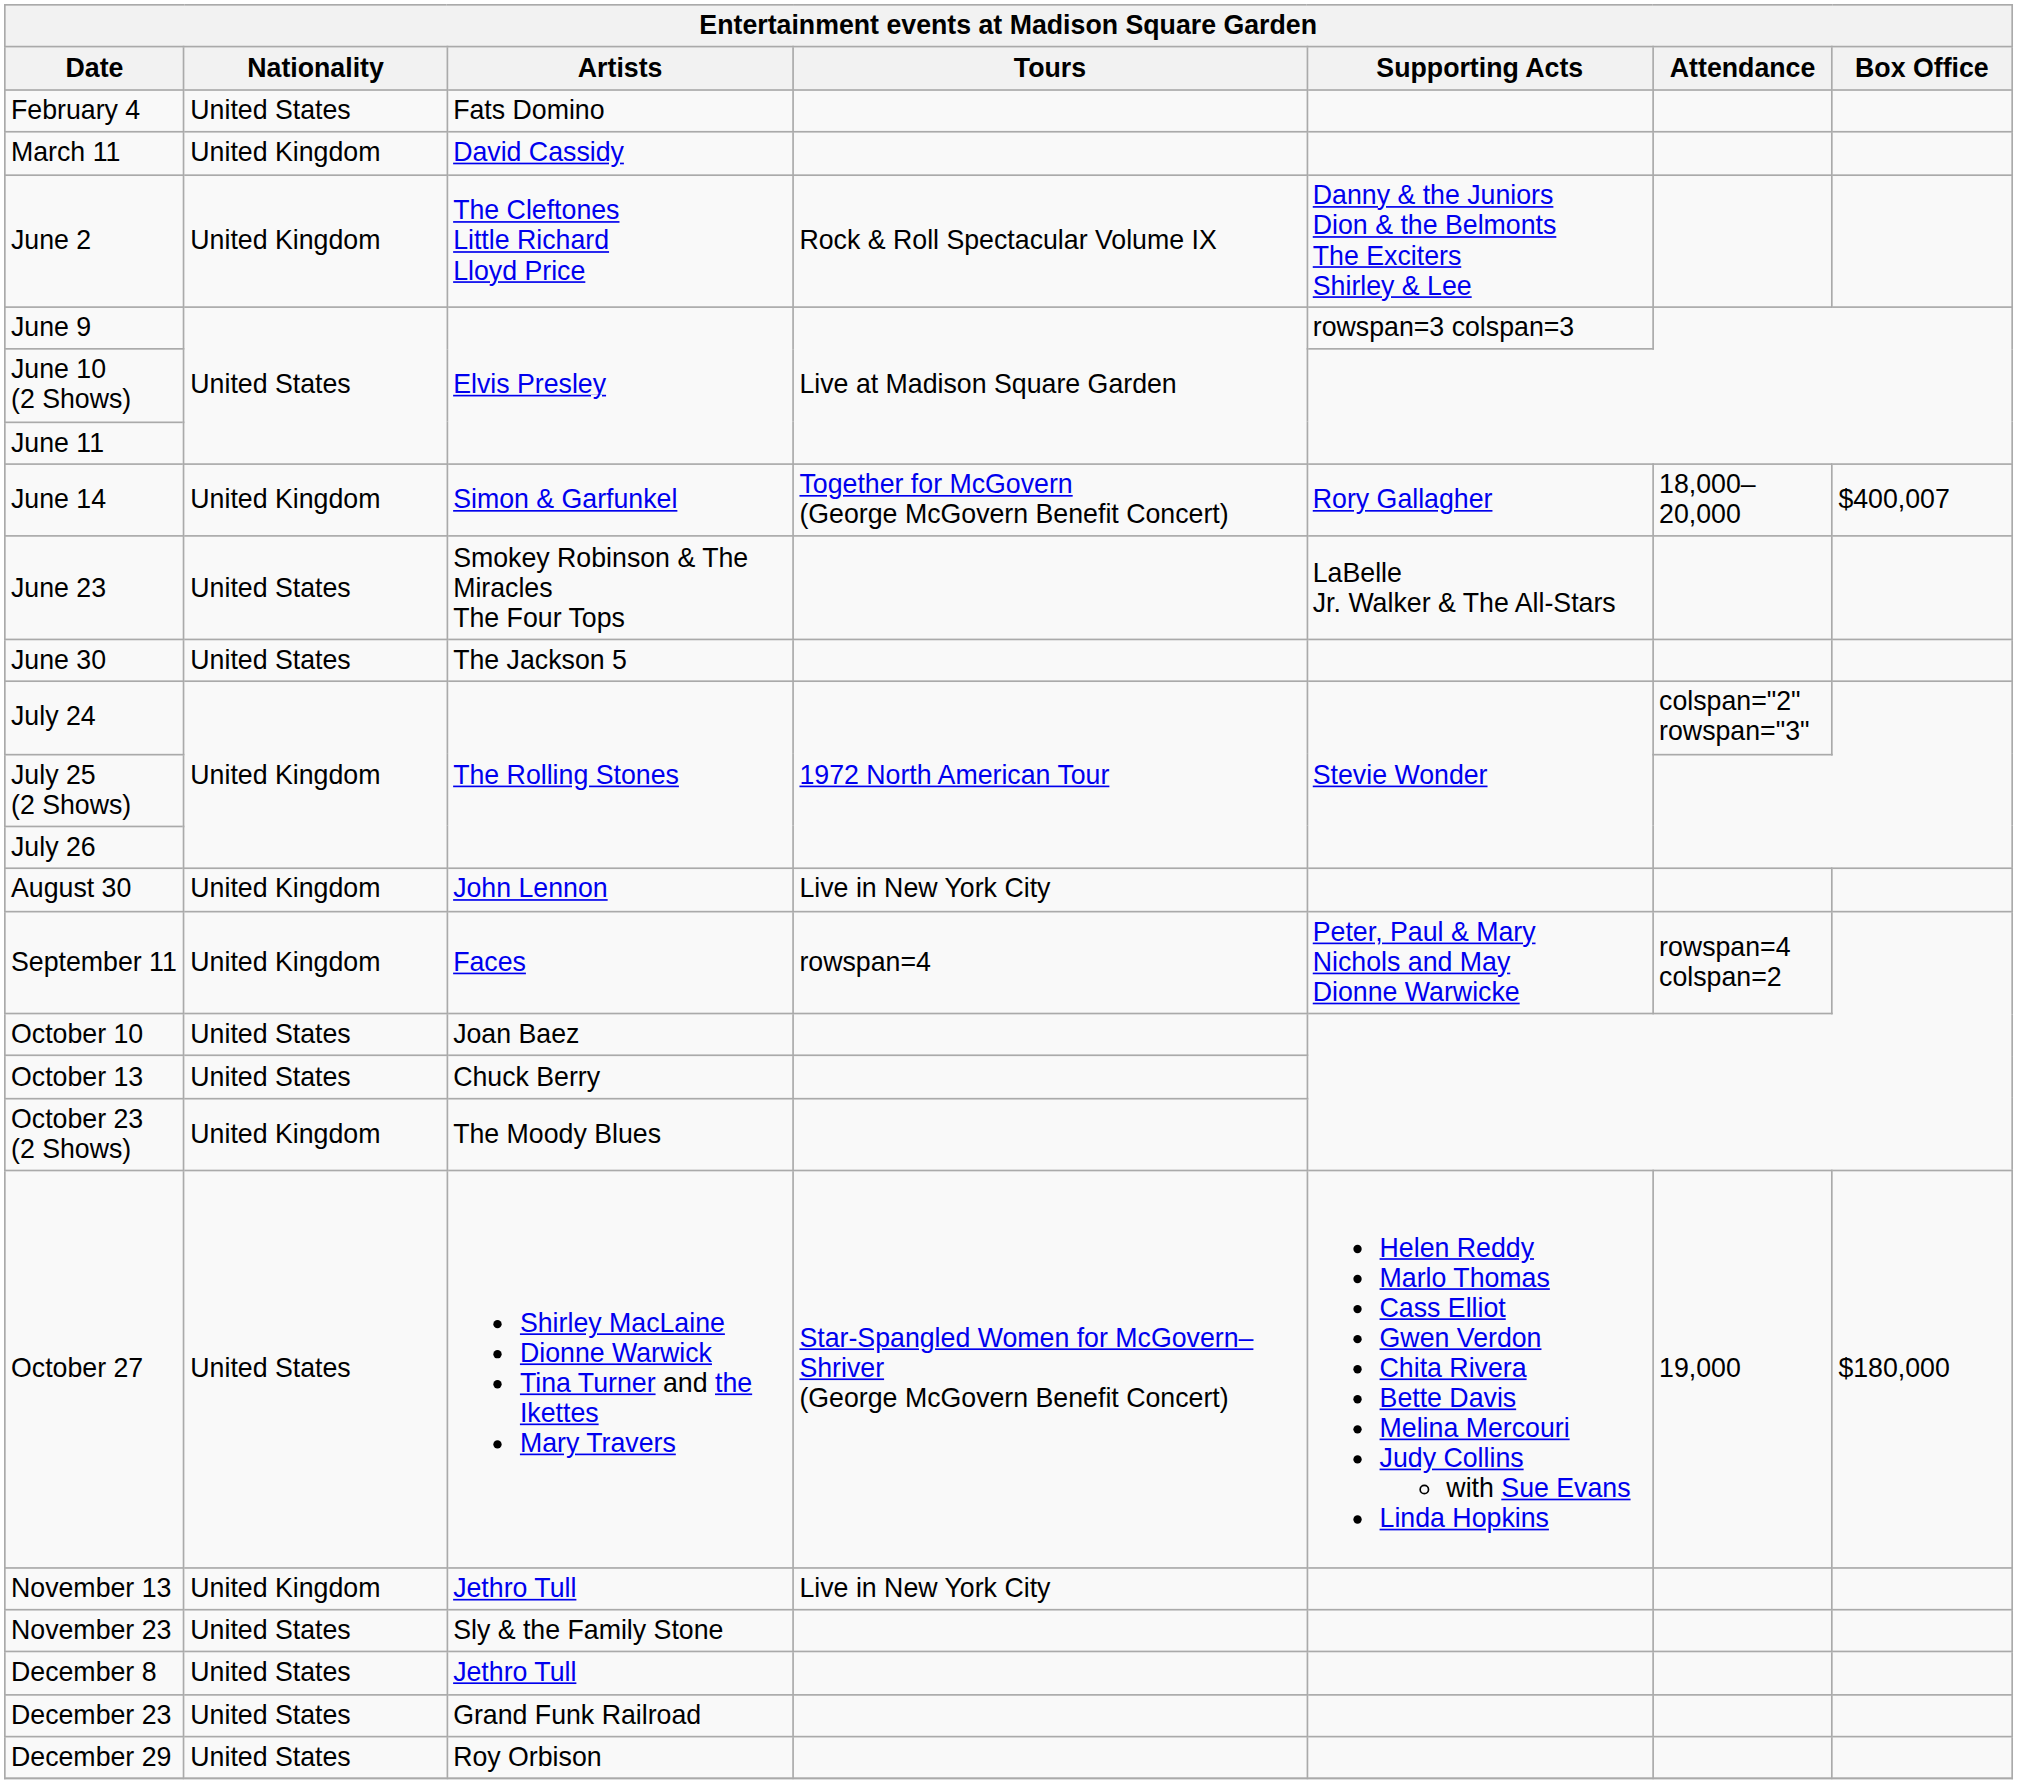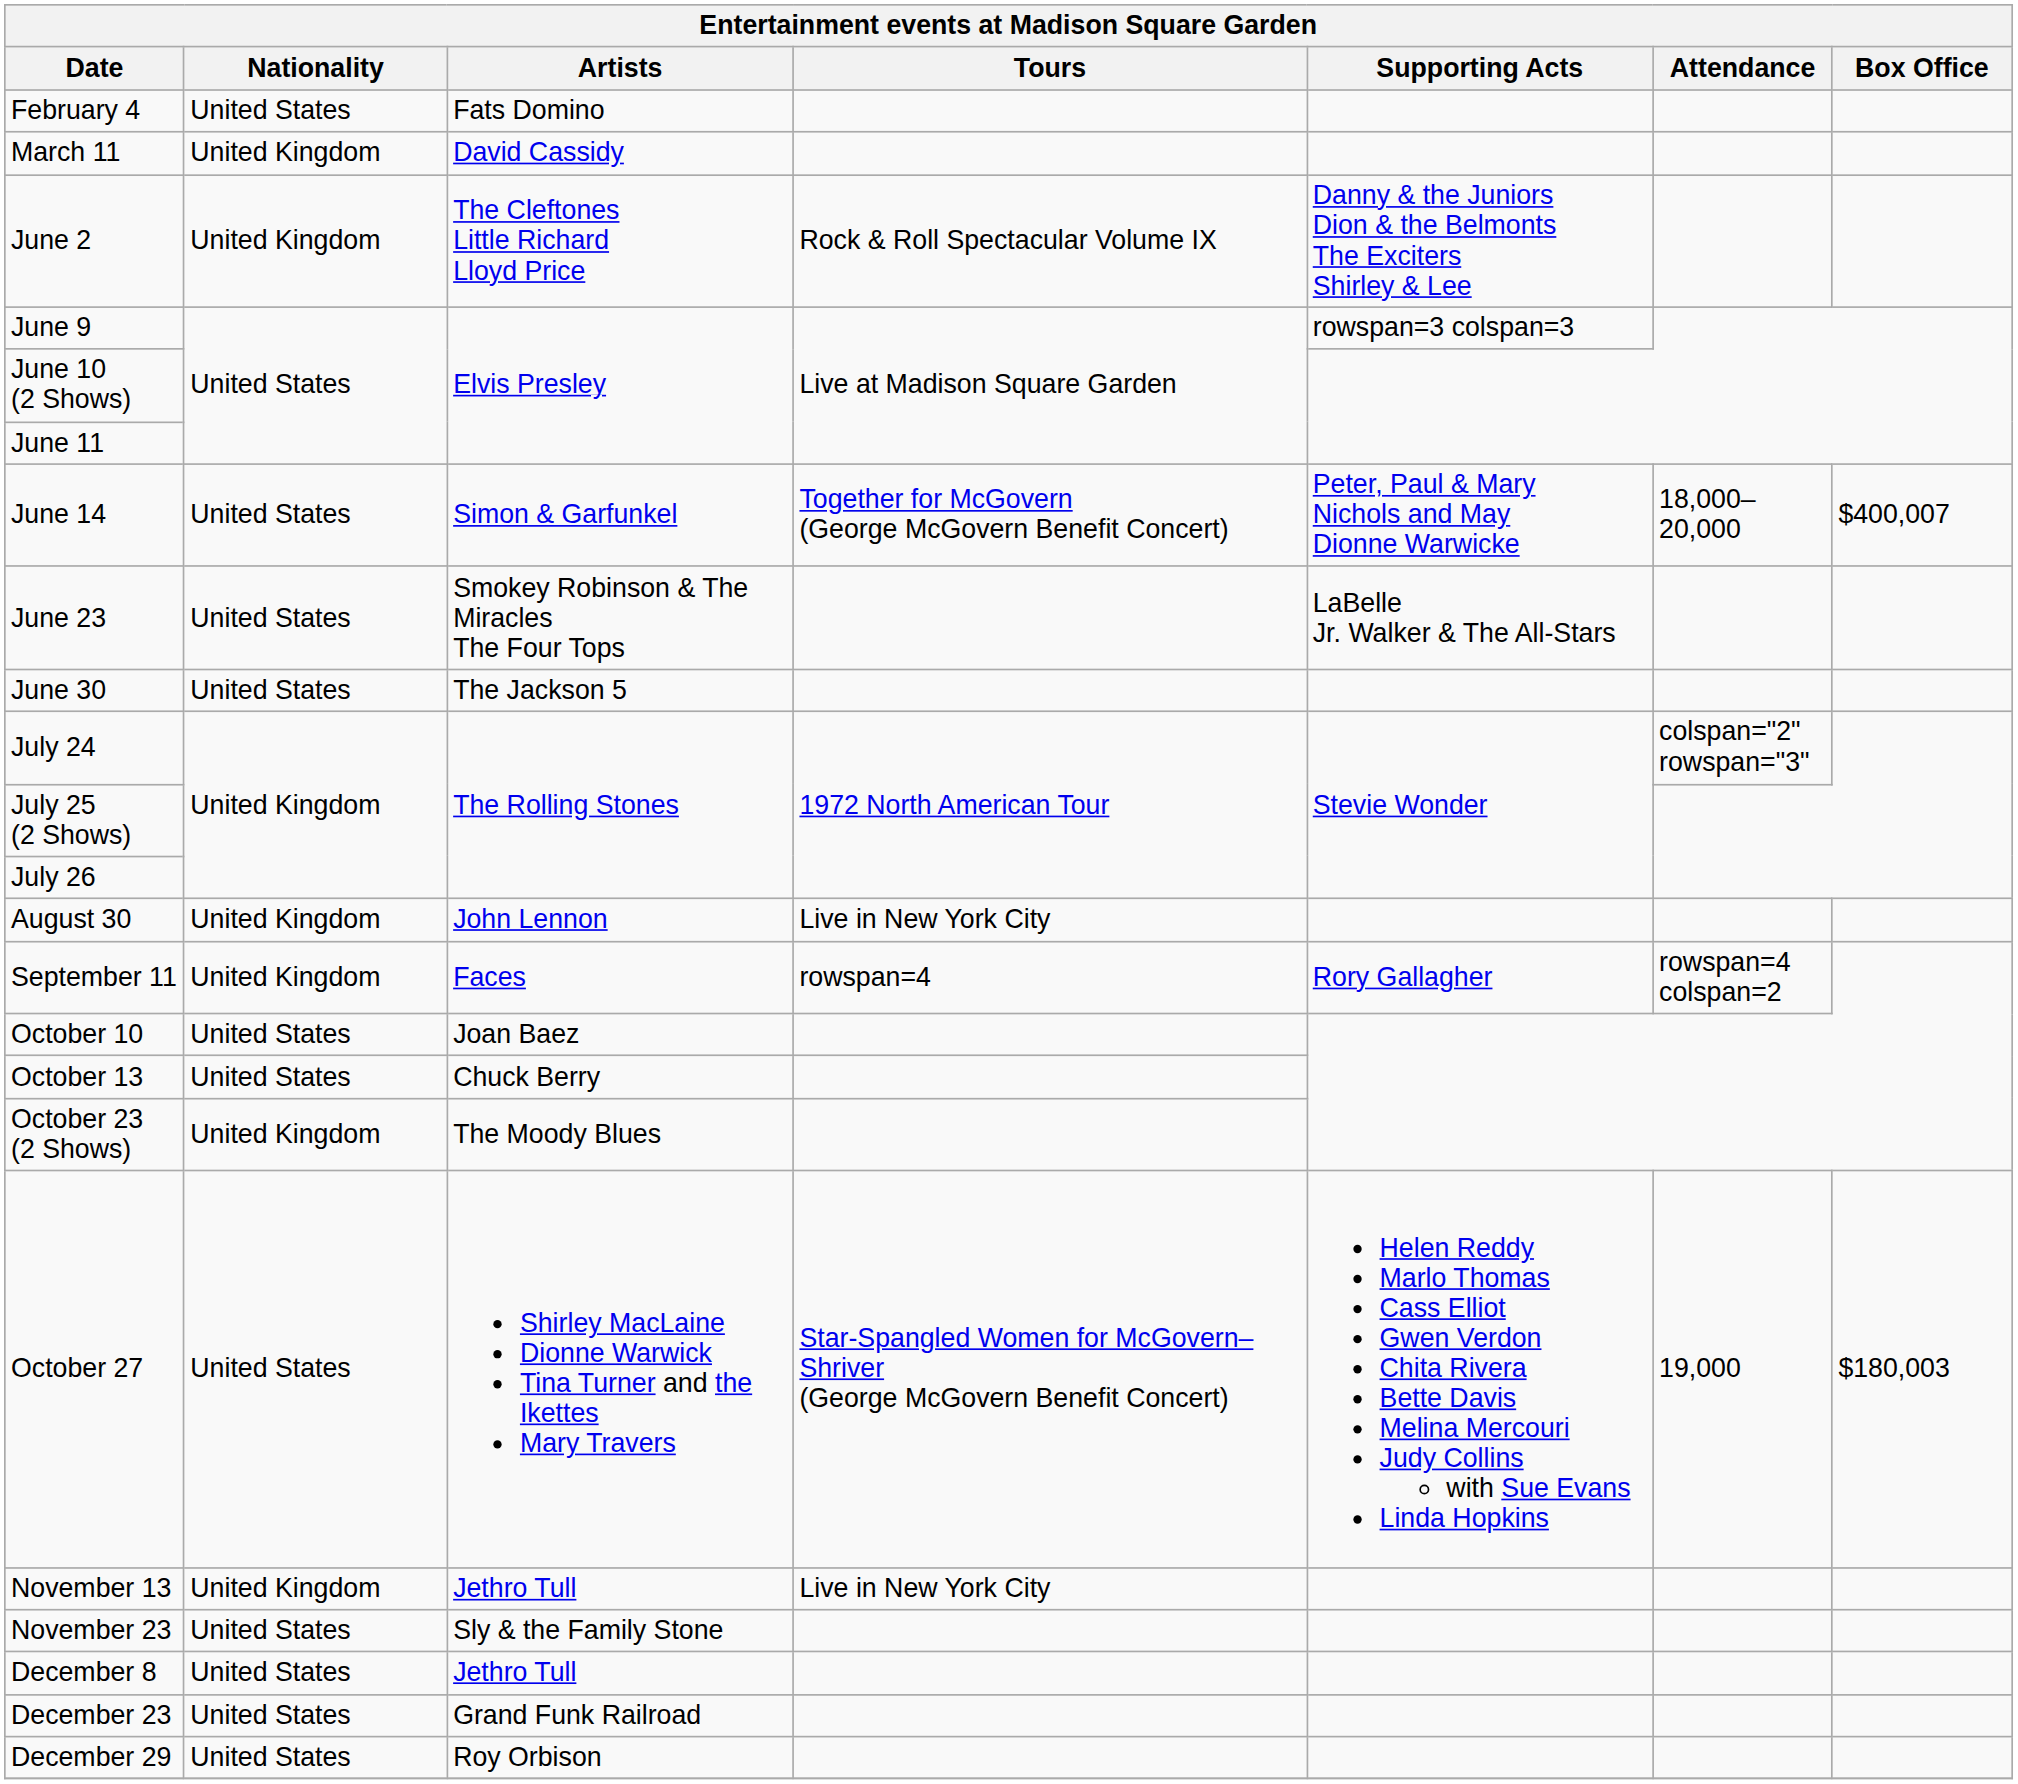(285, 499) United Kingdom -> (271, 514) United States
(1403, 499) Rory Gallagher -> (1424, 514) Peter, Paul & Mary Nichols and May Dionne Warwicke
(1424, 961) Peter, Paul & Mary Nichols and May Dionne Warwicke -> (1403, 976) Rory Gallagher
(1894, 1368) $180,000 -> (1894, 1368) $180,003
